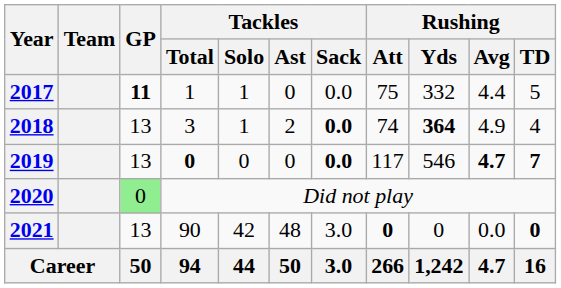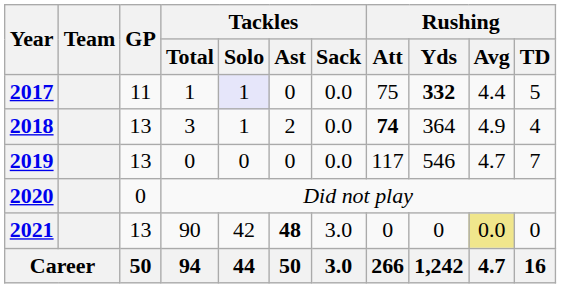(141, 91) bold -> (141, 91) normal
(244, 91) no background -> (244, 91) lavender background
(439, 91) normal -> (439, 91) bold
(339, 126) bold -> (339, 126) normal
(388, 126) normal -> (388, 126) bold
(439, 126) bold -> (439, 126) normal
(190, 160) bold -> (190, 160) normal
(339, 160) bold -> (339, 160) normal
(492, 160) bold -> (492, 160) normal
(535, 160) bold -> (535, 160) normal
(141, 195) lightgreen background -> (141, 195) no background
(290, 230) normal -> (290, 230) bold
(388, 230) bold -> (388, 230) normal
(492, 230) no background -> (492, 230) khaki background
(535, 230) bold -> (535, 230) normal
